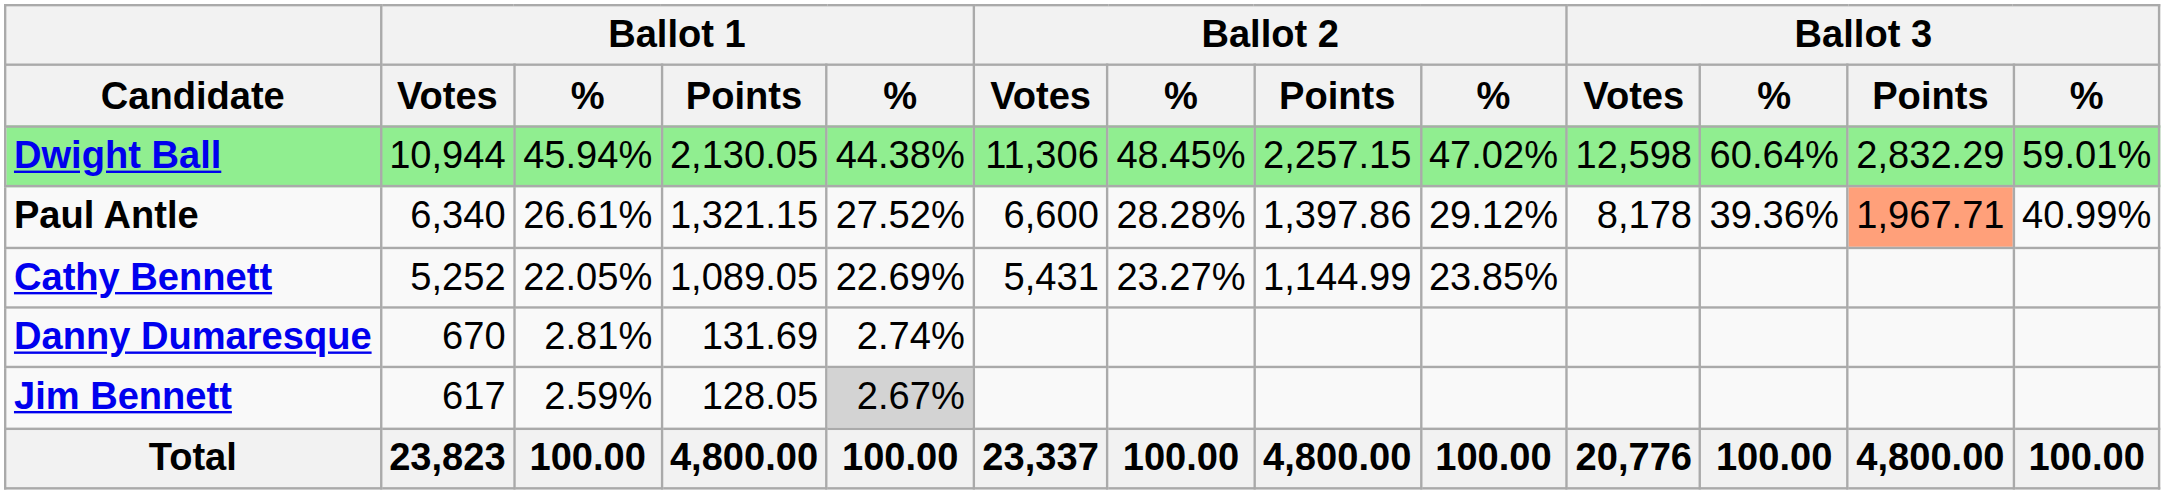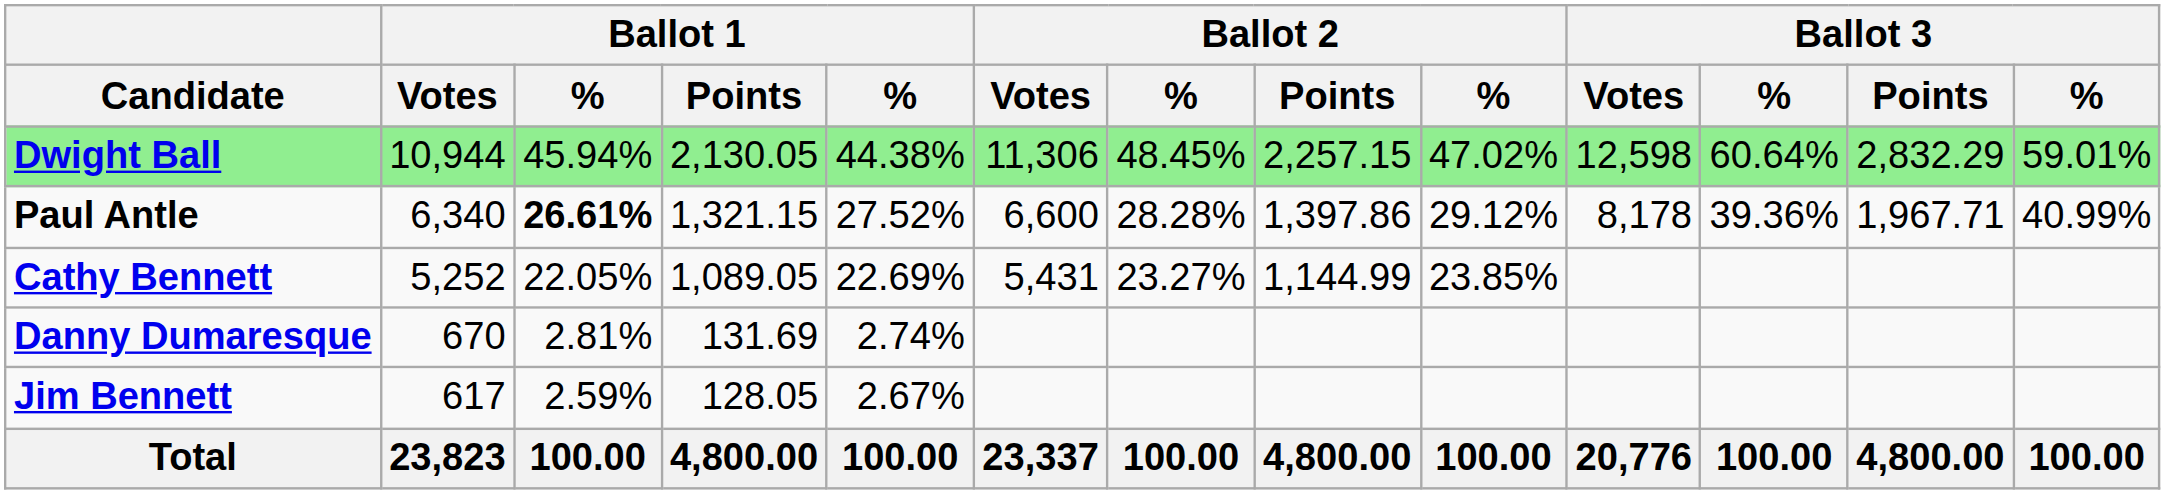(588, 215) normal -> (588, 215) bold
(1930, 215) lightsalmon background -> (1930, 215) no background
(911, 397) lightgrey background -> (911, 397) no background
